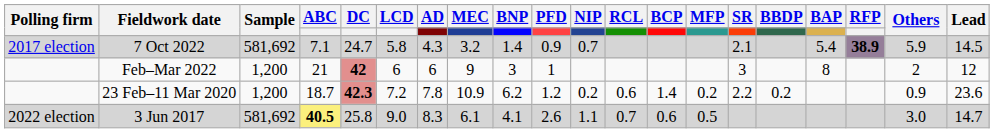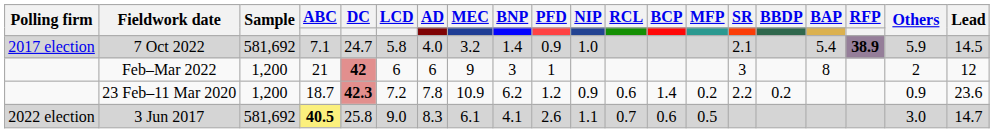(432, 47) 4.3 -> (432, 47) 4.0
(588, 47) 0.7 -> (588, 47) 1.0
(588, 93) 0.2 -> (588, 93) 0.9
